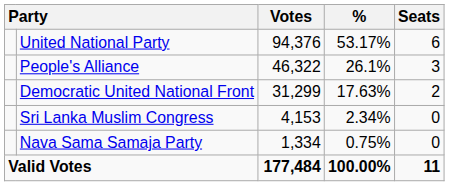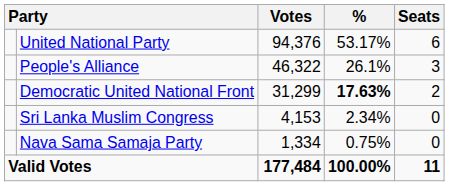(364, 92) normal -> (364, 92) bold
